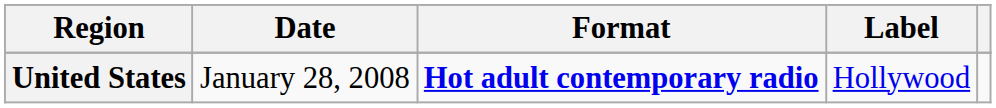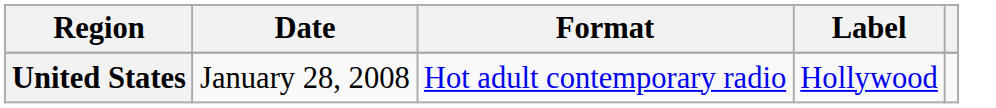(621, 77) bold -> (605, 77) normal
